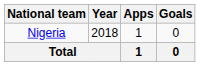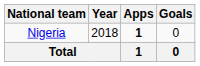(139, 33) normal -> (139, 33) bold
